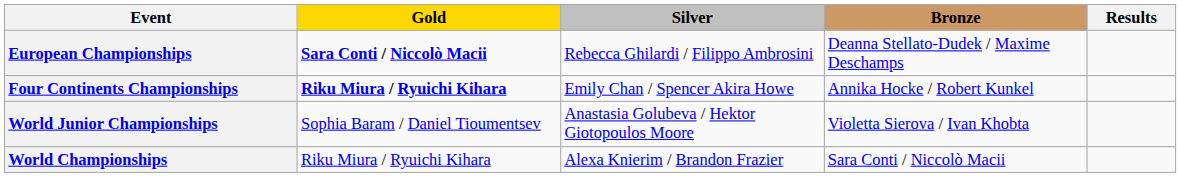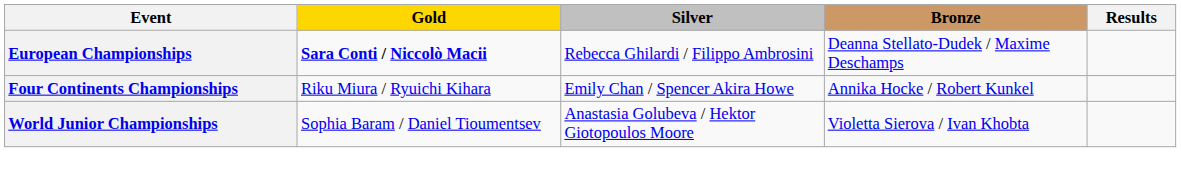(404, 88) bold -> (396, 88) normal
- row: (88, 159)
